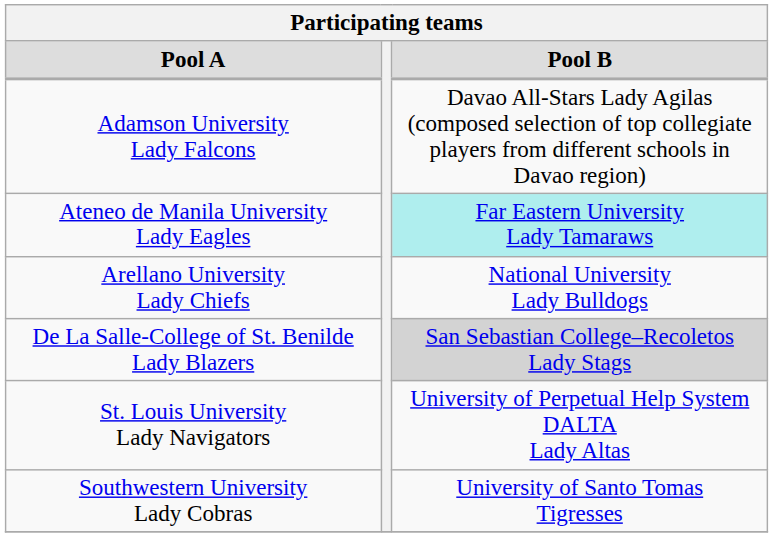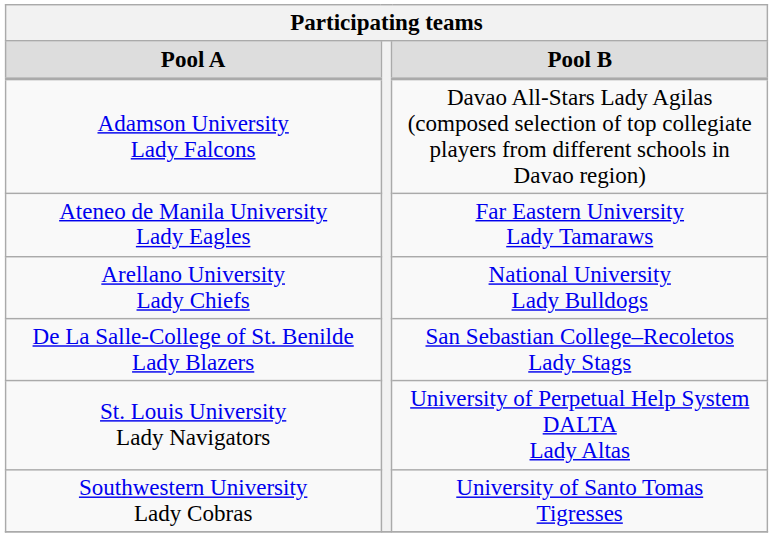(580, 224) paleturquoise background -> (580, 224) no background
(580, 349) lightgrey background -> (580, 349) no background
